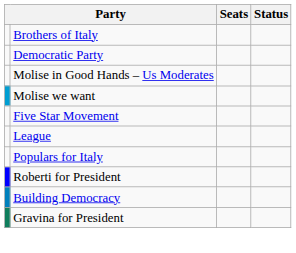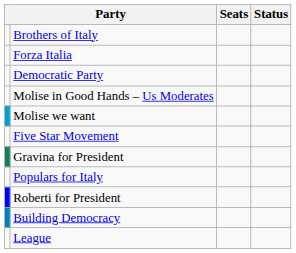+ row: (43, 55)
rows swapped: (32, 136) <-> (68, 217)
